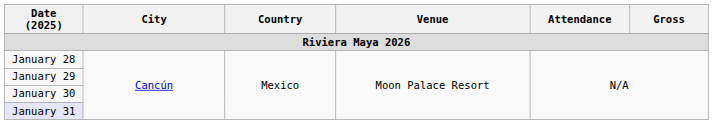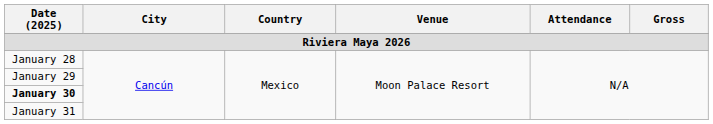(44, 94) normal -> (44, 94) bold
(44, 111) lavender background -> (44, 111) no background
